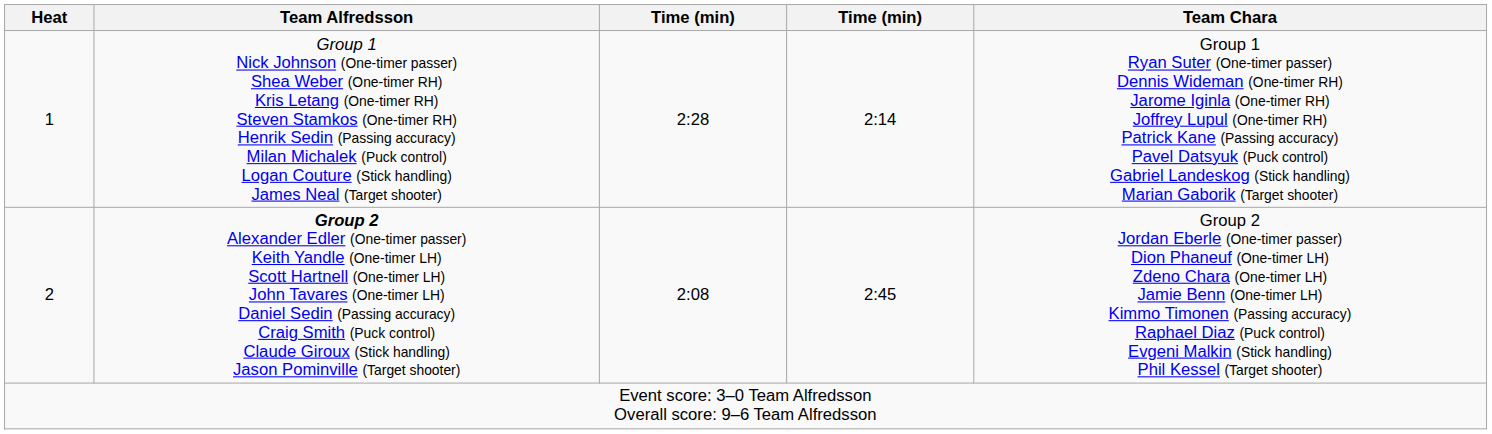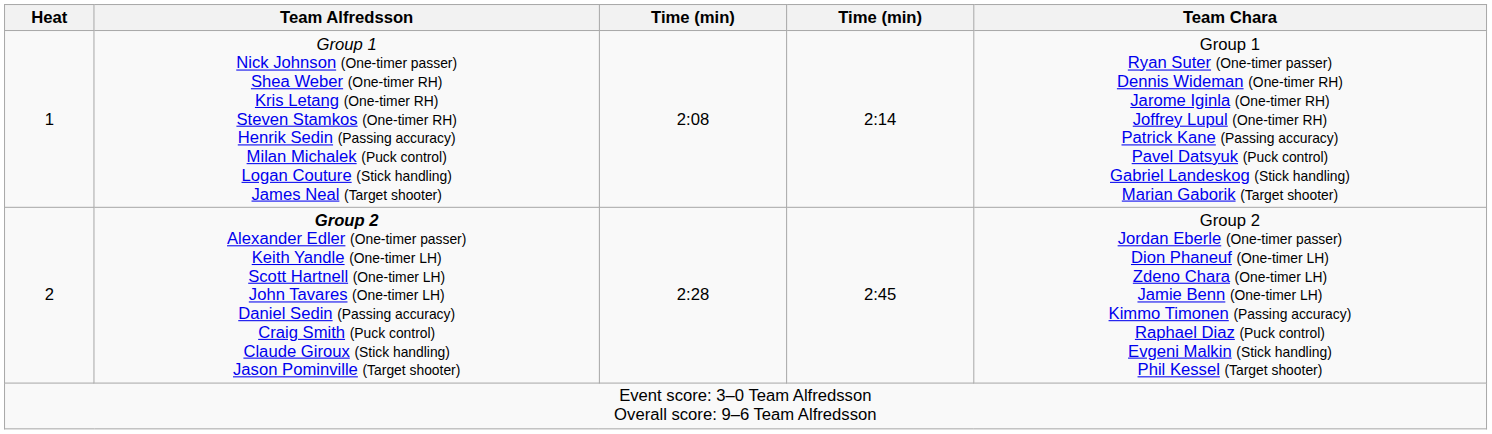(693, 118) 2:28 -> (693, 118) 2:08
(693, 295) 2:08 -> (693, 295) 2:28
